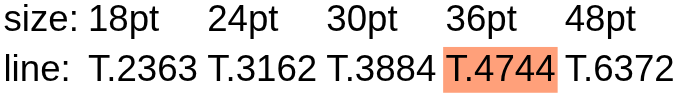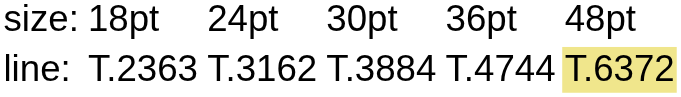(501, 69) lightsalmon background -> (501, 69) no background
(620, 69) no background -> (620, 69) khaki background
